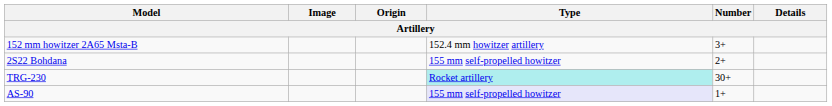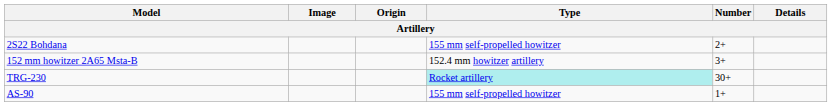rows swapped: (72, 45) <-> (37, 61)
(495, 93) lavender background -> (495, 93) no background
